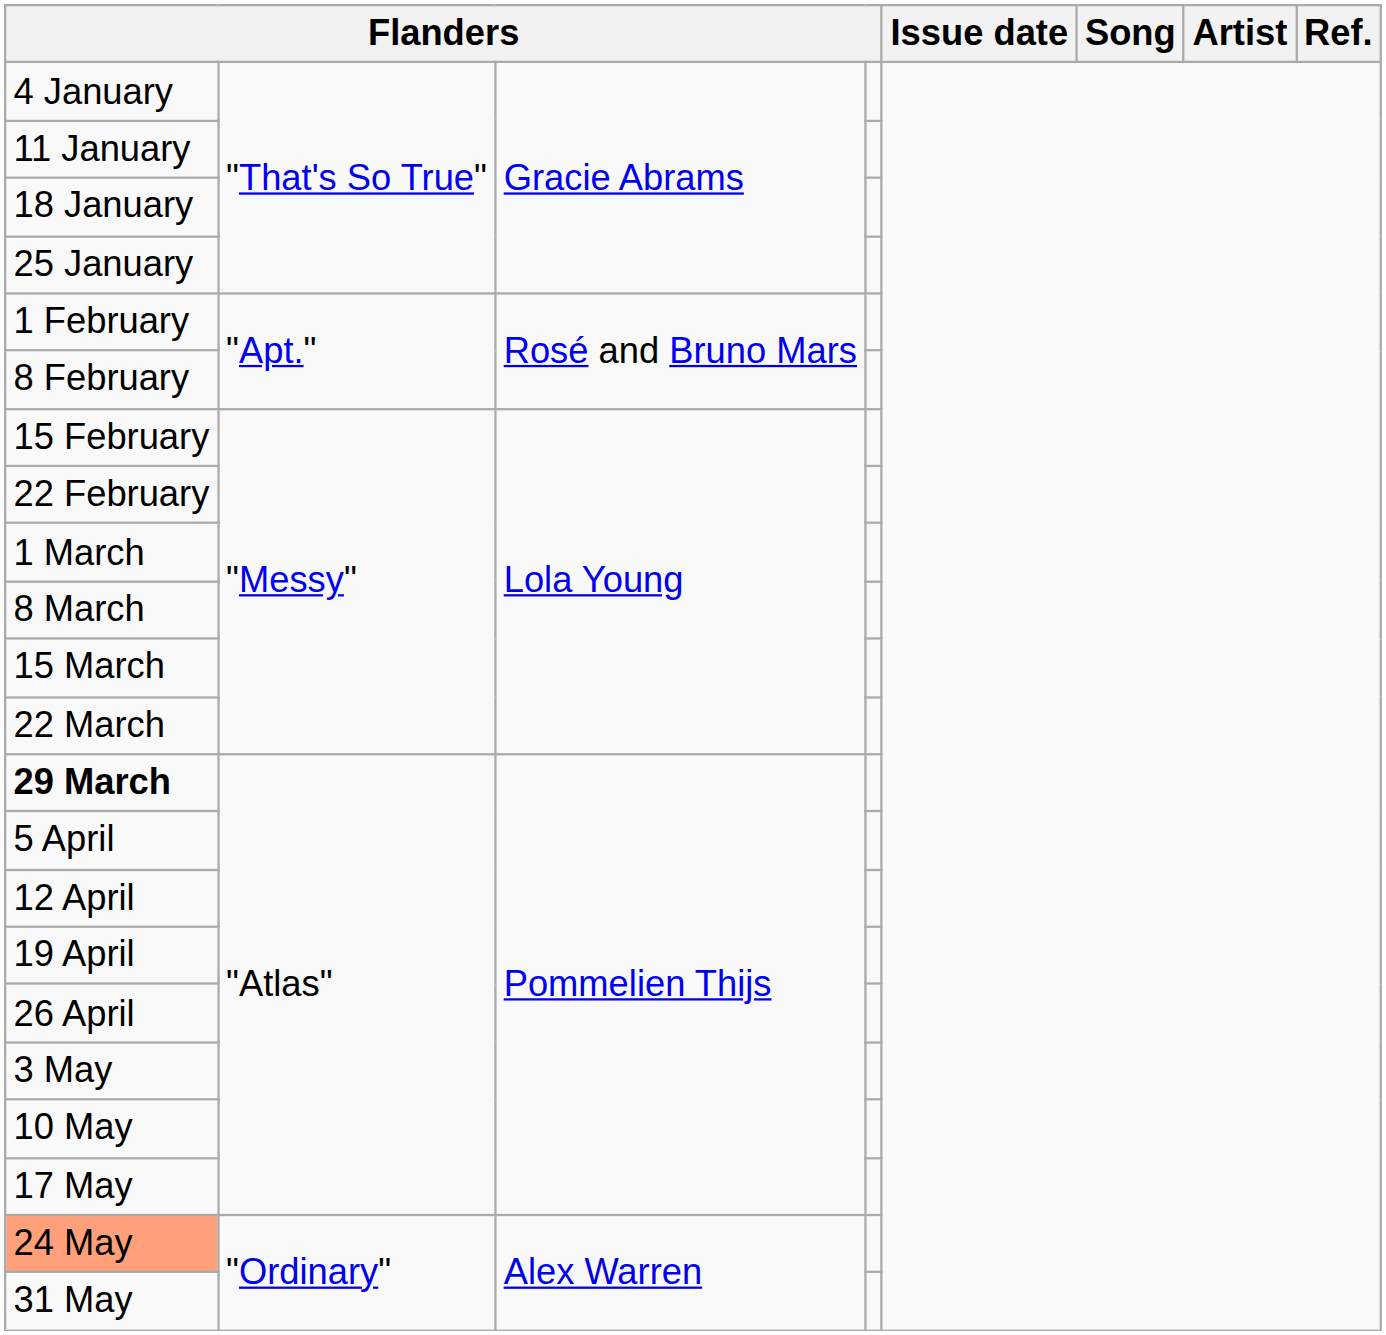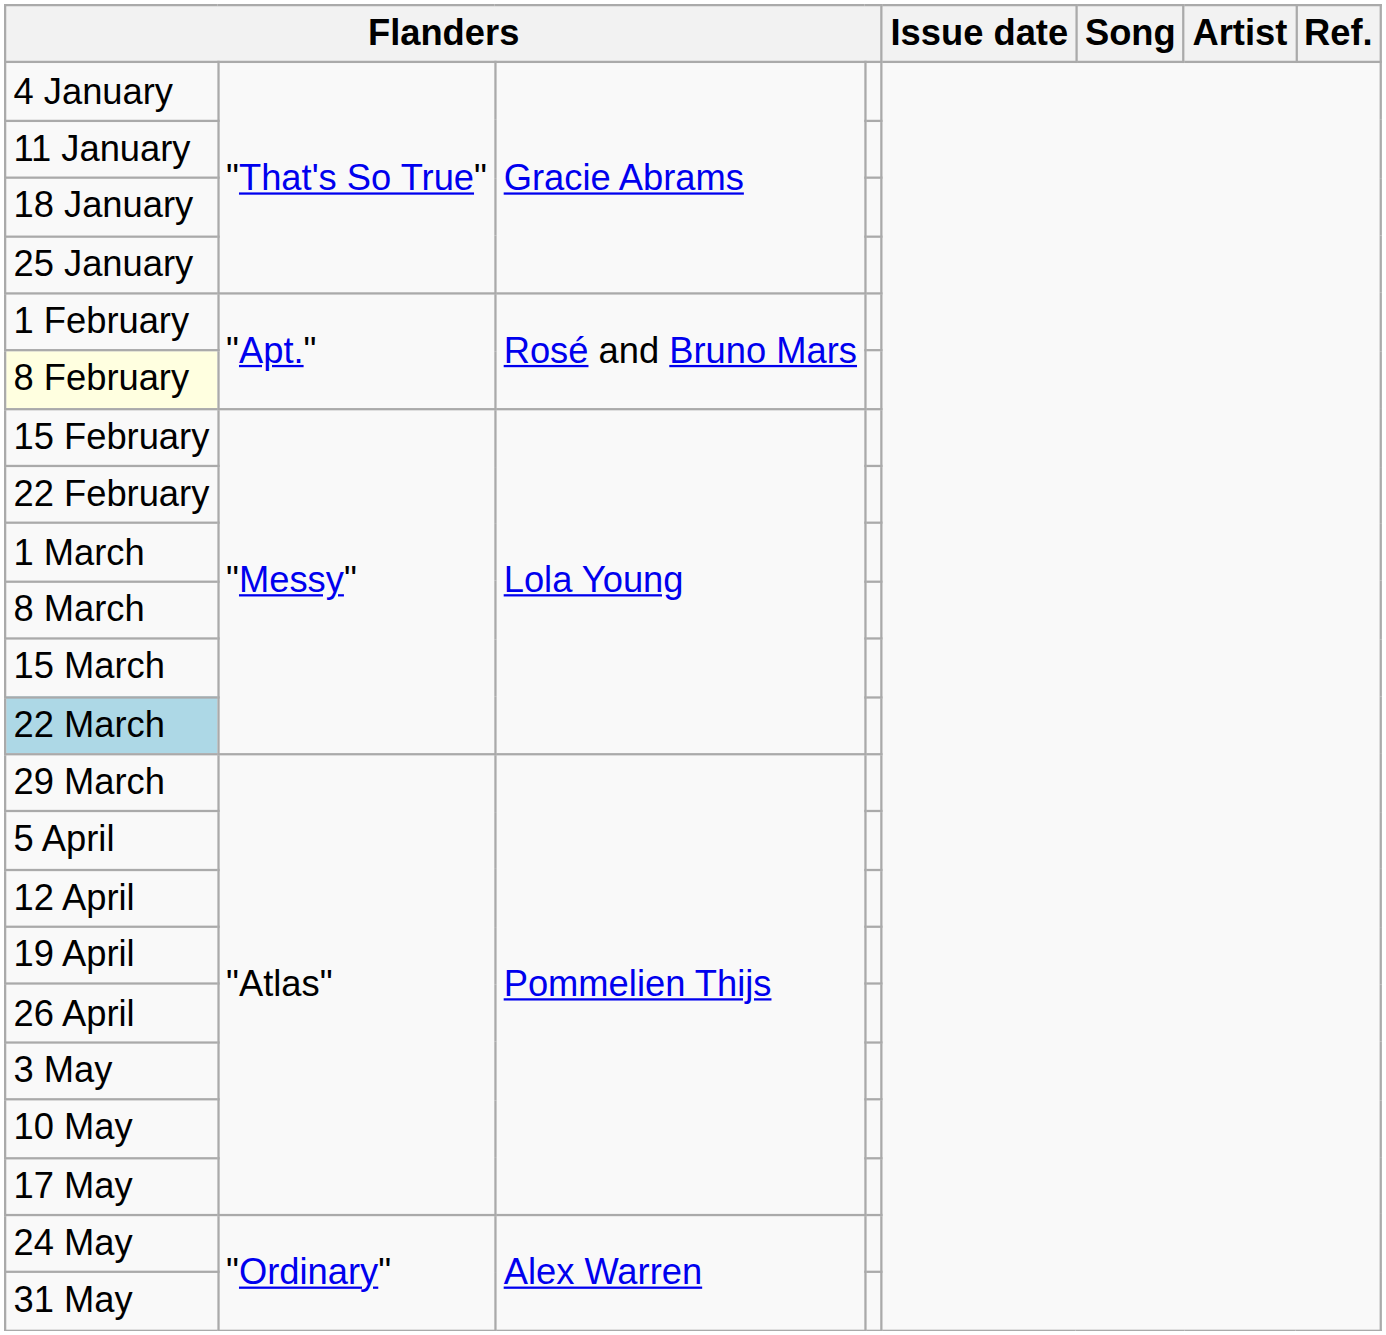(101, 378) no background -> (101, 378) lightyellow background
(89, 724) no background -> (89, 724) lightblue background
(92, 782) bold -> (89, 782) normal
(73, 1242) lightsalmon background -> (73, 1242) no background
